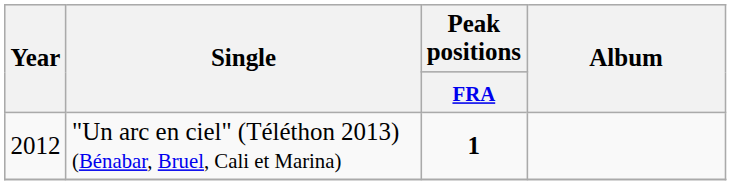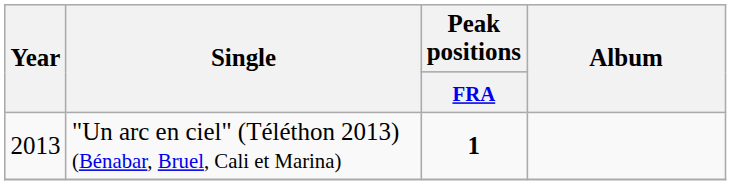(35, 145) 2012 -> (35, 145) 2013
